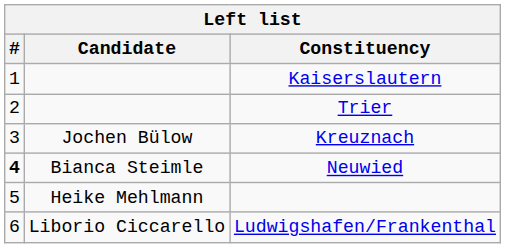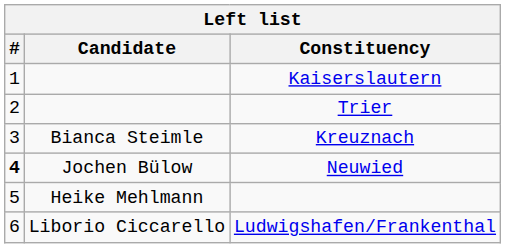(127, 138) Jochen Bülow -> (127, 138) Bianca Steimle
(127, 168) Bianca Steimle -> (127, 168) Jochen Bülow
